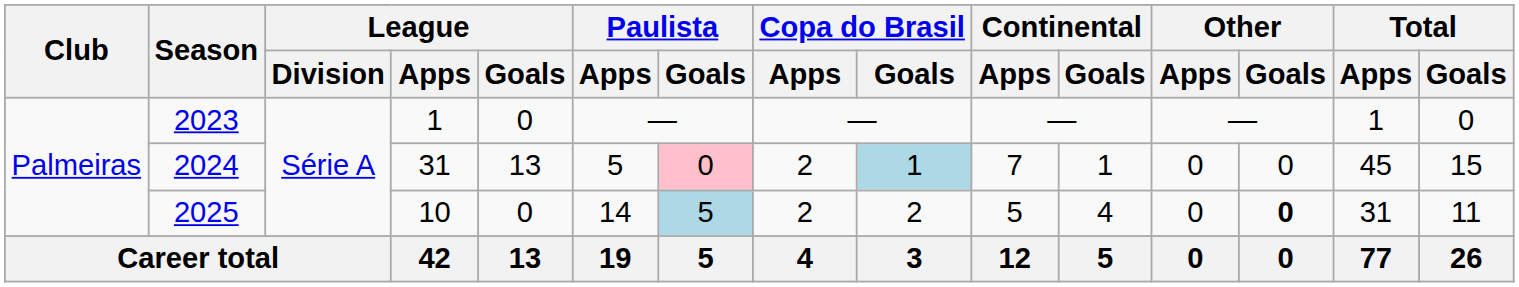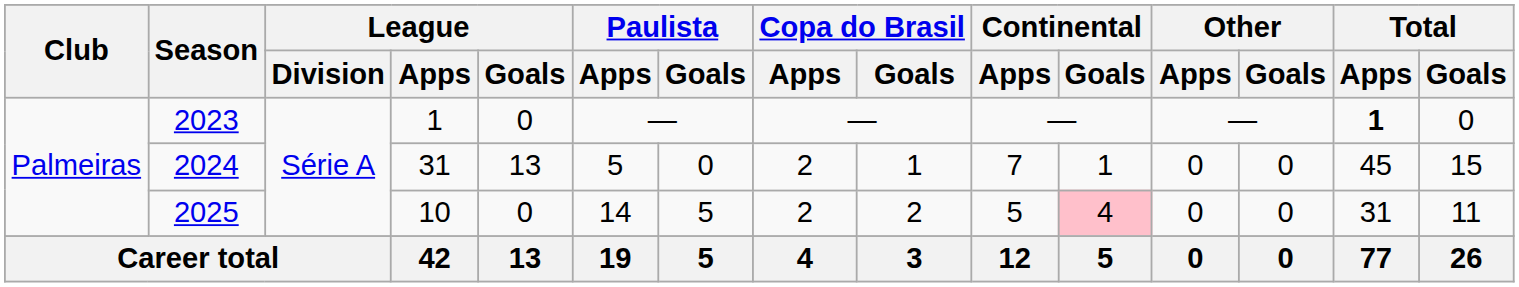(1376, 119) normal -> (1376, 119) bold
(705, 166) pink background -> (705, 166) no background
(914, 166) lightblue background -> (914, 166) no background
(705, 212) lightblue background -> (705, 212) no background
(1105, 212) no background -> (1105, 212) pink background
(1286, 212) bold -> (1286, 212) normal
